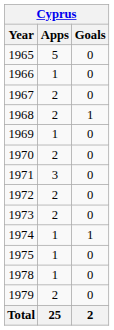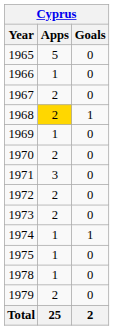(55, 114) no background -> (55, 114) gold background
